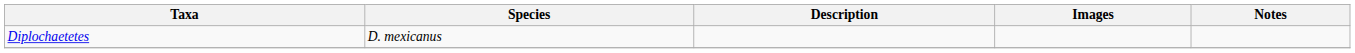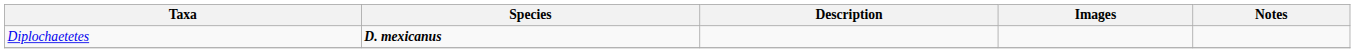(405, 36) normal -> (403, 36) bold
